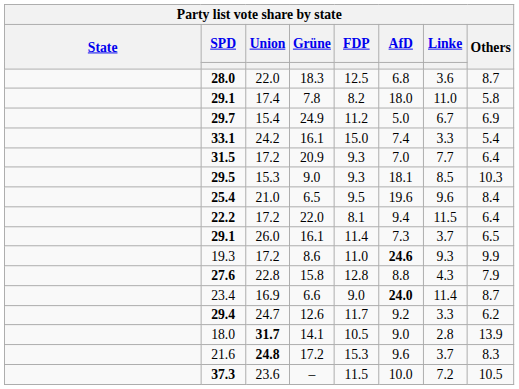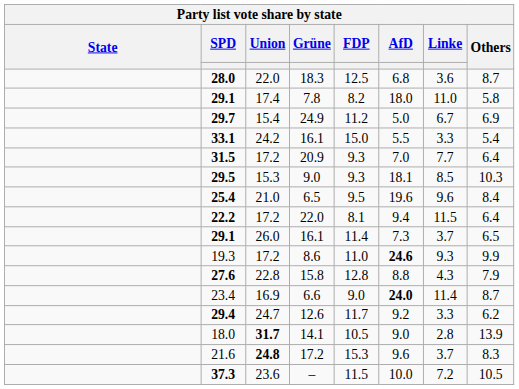(401, 138) 7.4 -> (401, 138) 5.5
